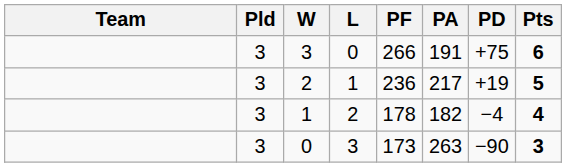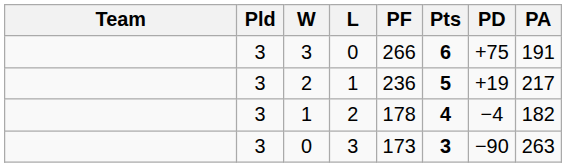columns swapped: (446, 20) <-> (538, 20)
